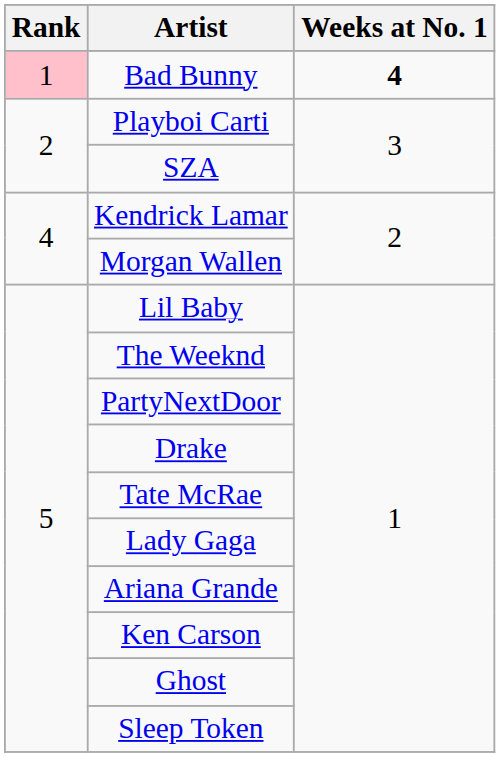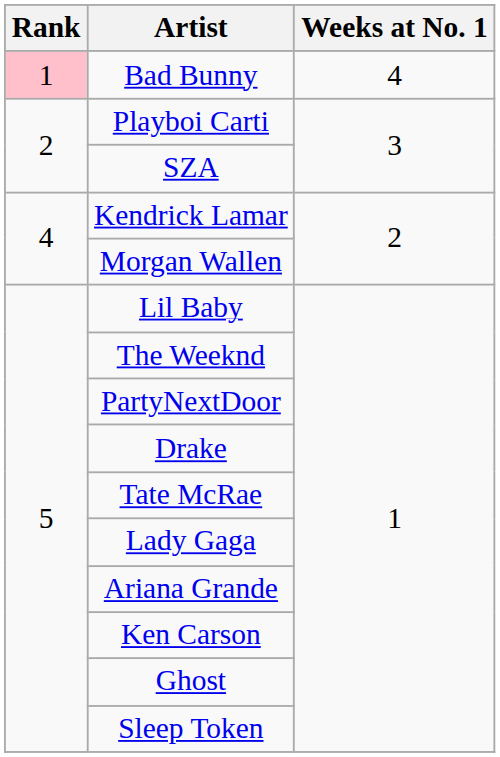(395, 74) bold -> (395, 74) normal
